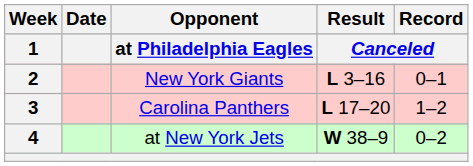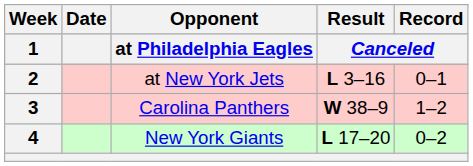(214, 78) New York Giants -> (214, 78) at New York Jets
(356, 108) L 17–20 -> (356, 108) W 38–9
(214, 138) at New York Jets -> (214, 138) New York Giants
(356, 138) W 38–9 -> (356, 138) L 17–20
